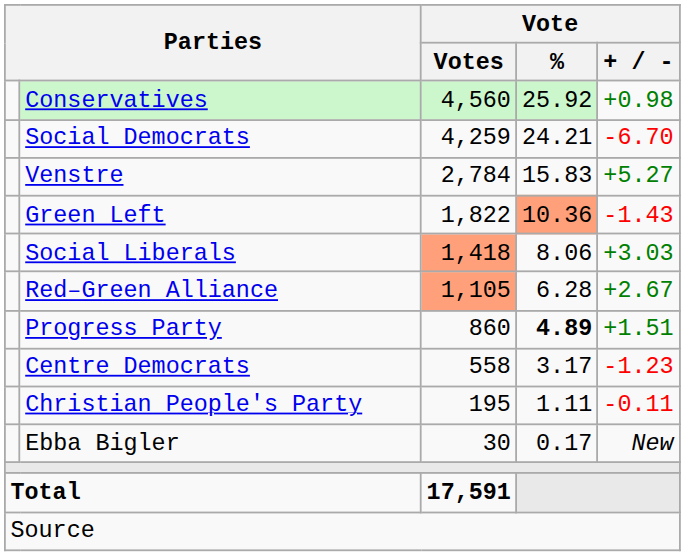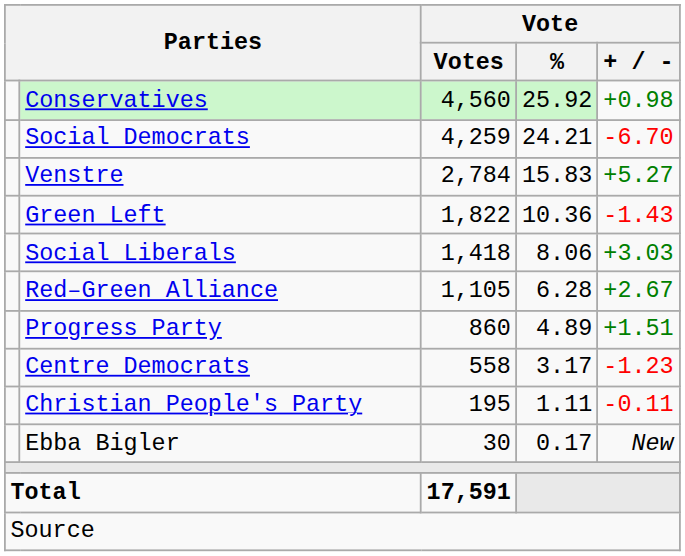(557, 215) lightsalmon background -> (557, 215) no background
(476, 253) lightsalmon background -> (476, 253) no background
(476, 291) lightsalmon background -> (476, 291) no background
(564, 329) bold -> (564, 329) normal
